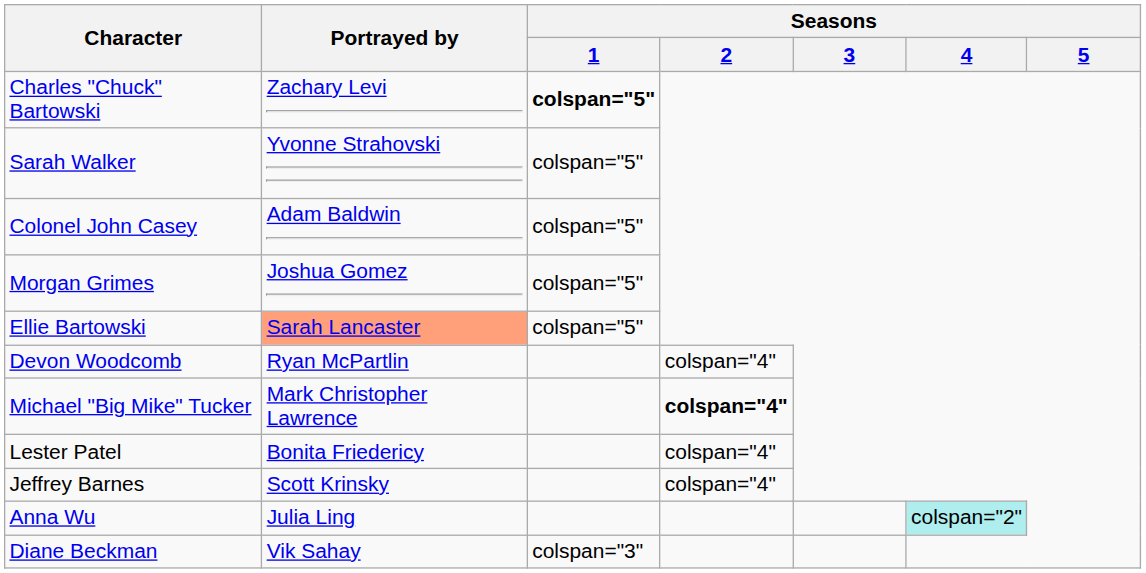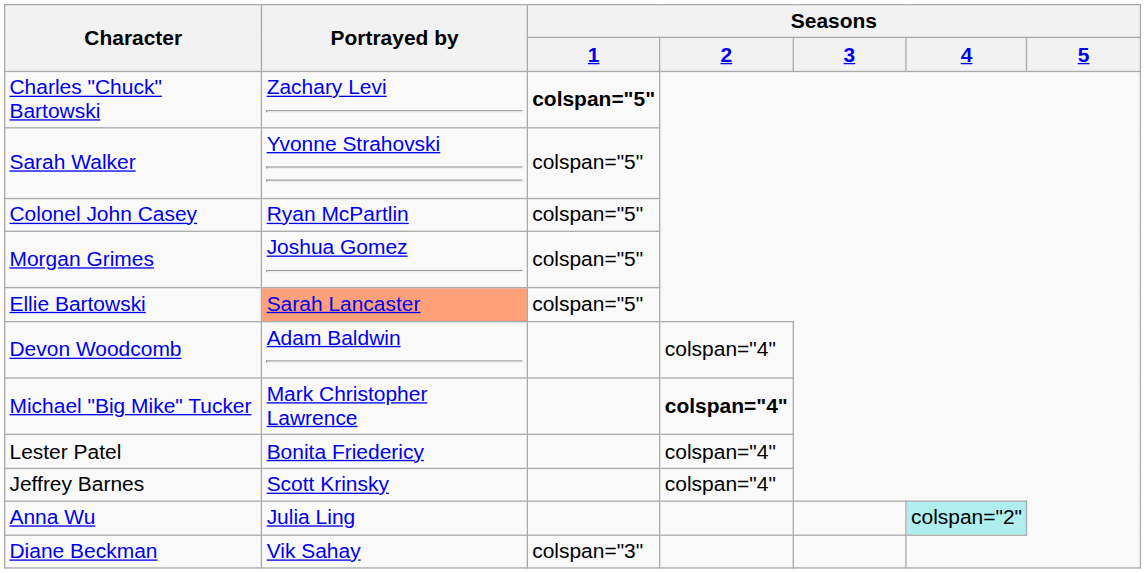(395, 221) Adam Baldwin -> (338, 214) Ryan McPartlin
(338, 361) Ryan McPartlin -> (395, 344) Adam Baldwin
